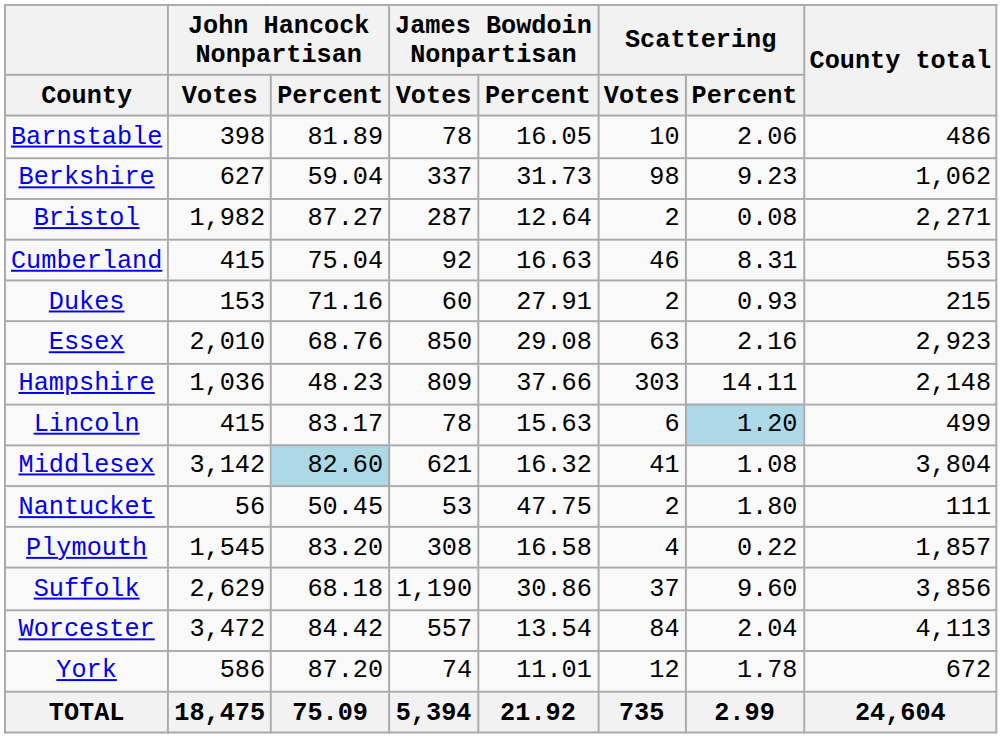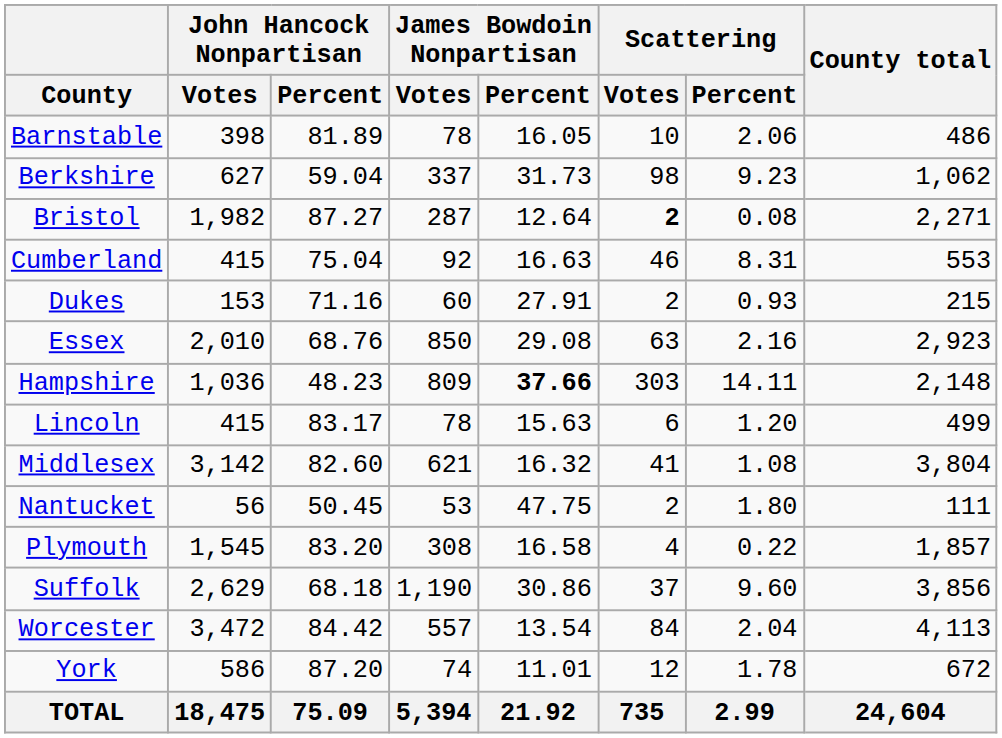(672, 219) normal -> (672, 219) bold
(554, 383) normal -> (554, 383) bold
(767, 425) lightblue background -> (767, 425) no background
(345, 466) lightblue background -> (345, 466) no background
